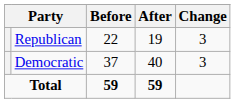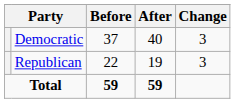rows swapped: (49, 62) <-> (48, 39)
